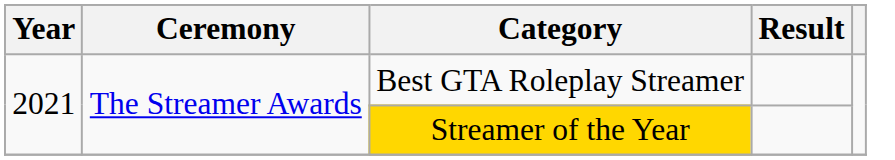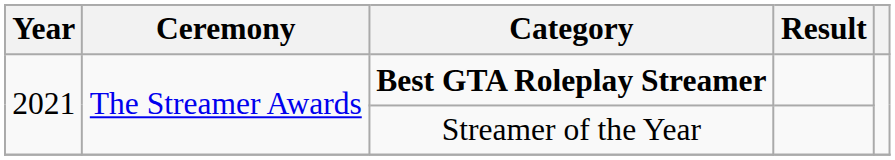(560, 79) normal -> (571, 79) bold
(560, 129) gold background -> (571, 129) no background
